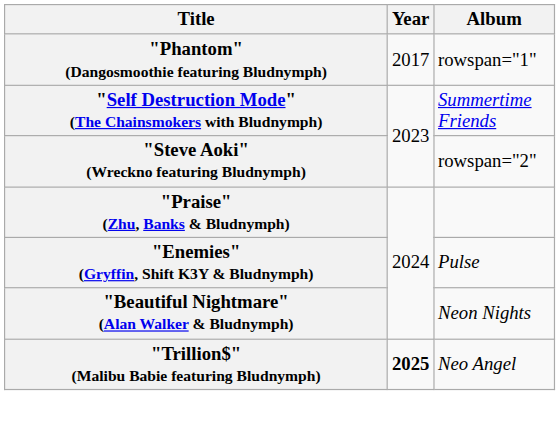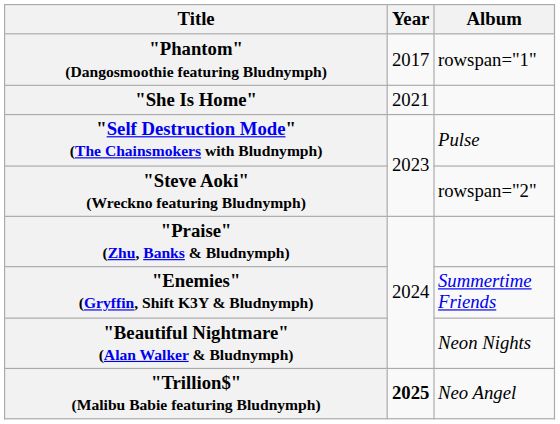+ row: (196, 99)
(485, 110) Summertime Friends -> (459, 140) Pulse
(459, 262) Pulse -> (485, 292) Summertime Friends
